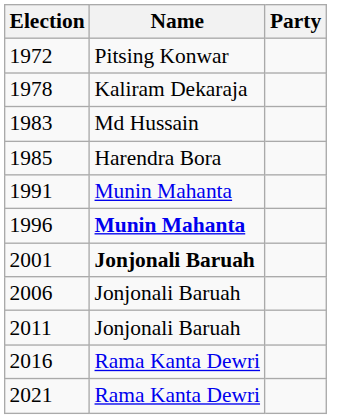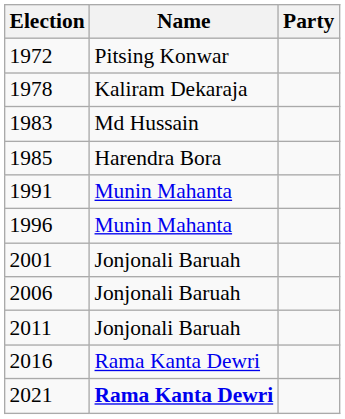(170, 225) bold -> (163, 225) normal
(175, 259) bold -> (167, 259) normal
(177, 395) normal -> (184, 395) bold
